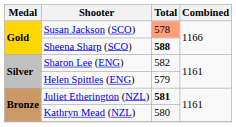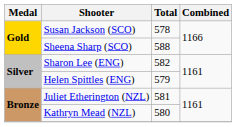(162, 29) lightsalmon background -> (162, 29) no background
(162, 46) bold -> (162, 46) normal
(162, 96) bold -> (162, 96) normal
